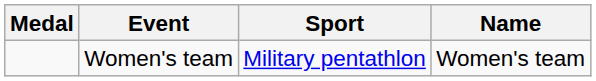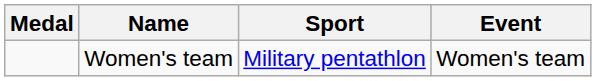columns swapped: (511, 23) <-> (159, 23)
